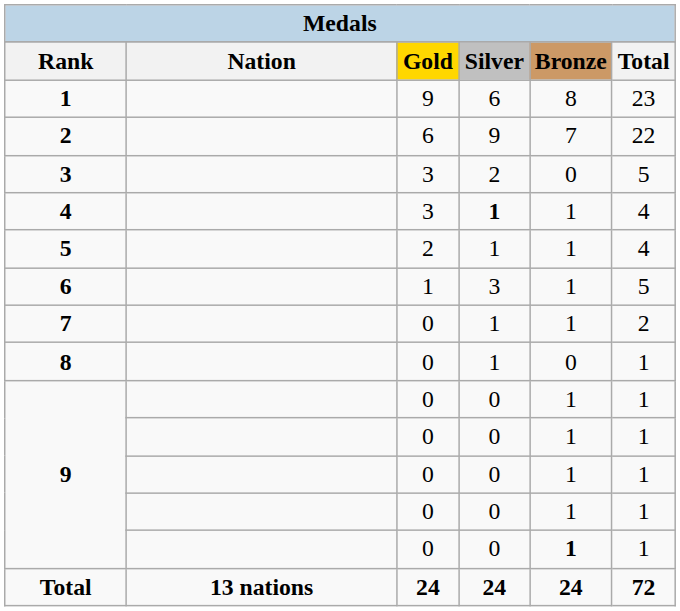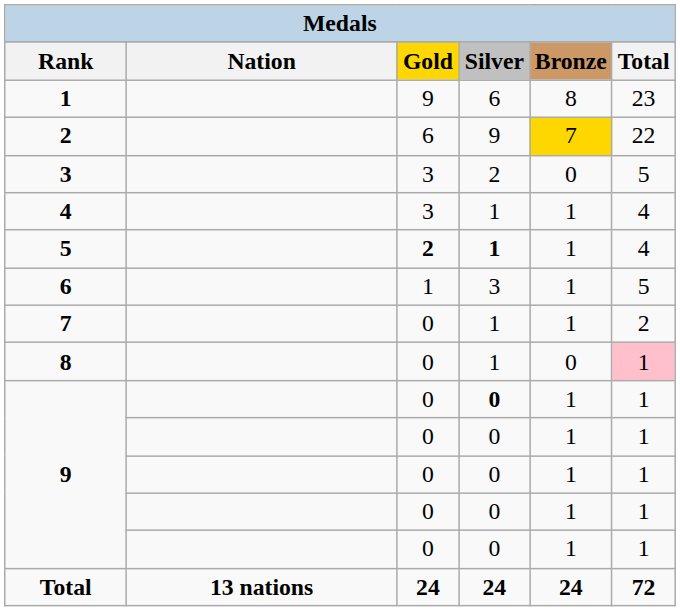(571, 135) no background -> (571, 135) gold background
(494, 211) bold -> (494, 211) normal
(428, 248) normal -> (428, 248) bold
(494, 248) normal -> (494, 248) bold
(644, 361) no background -> (644, 361) pink background
(494, 398) normal -> (494, 398) bold
(571, 549) bold -> (571, 549) normal
